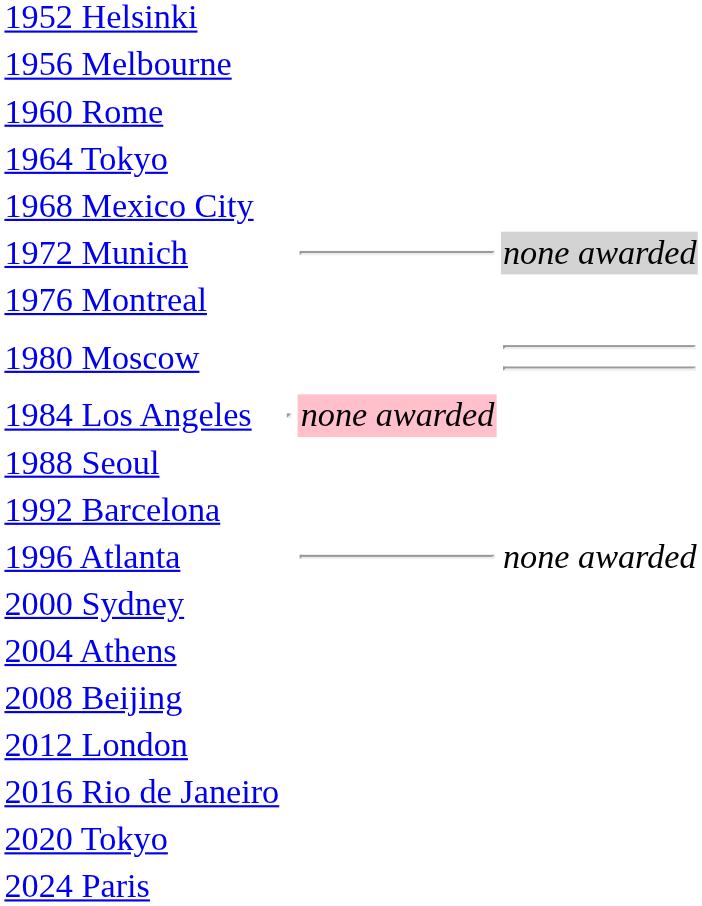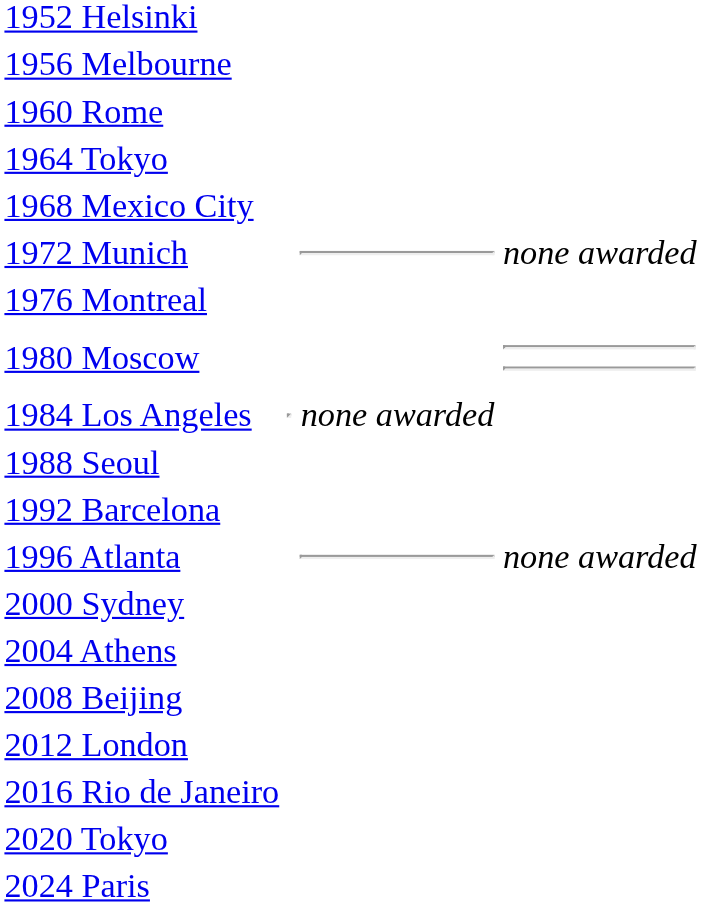(600, 252) lightgrey background -> (600, 252) no background
(397, 415) pink background -> (397, 415) no background
